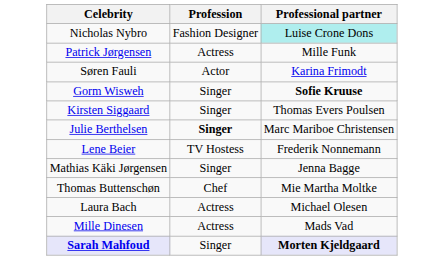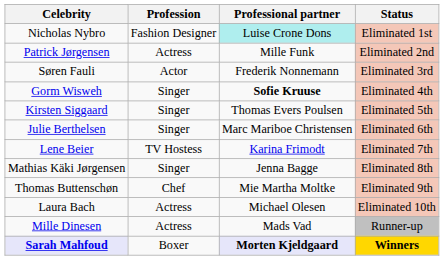+ column: (397, 14)
(329, 71) Karina Frimodt -> (287, 71) Frederik Nonnemann
(215, 129) bold -> (174, 129) normal
(329, 149) Frederik Nonnemann -> (287, 149) Karina Frimodt
(215, 245) Singer -> (174, 245) Boxer
